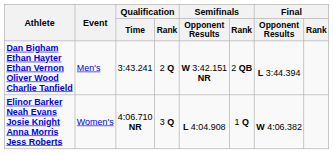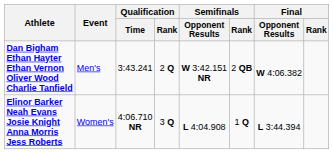(279, 73) L 3:44.394 -> (279, 73) W 4:06.382
(279, 127) W 4:06.382 -> (279, 127) L 3:44.394
